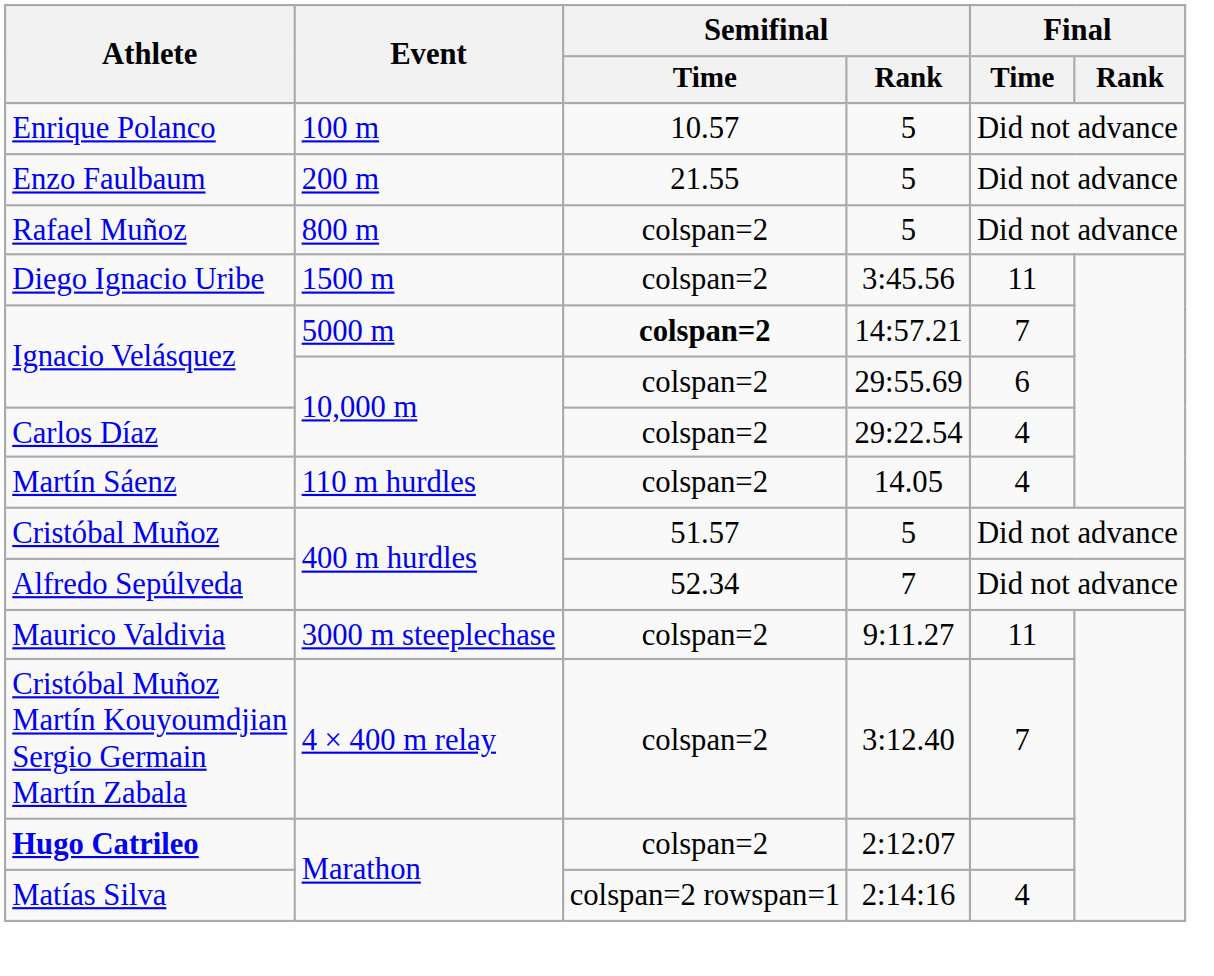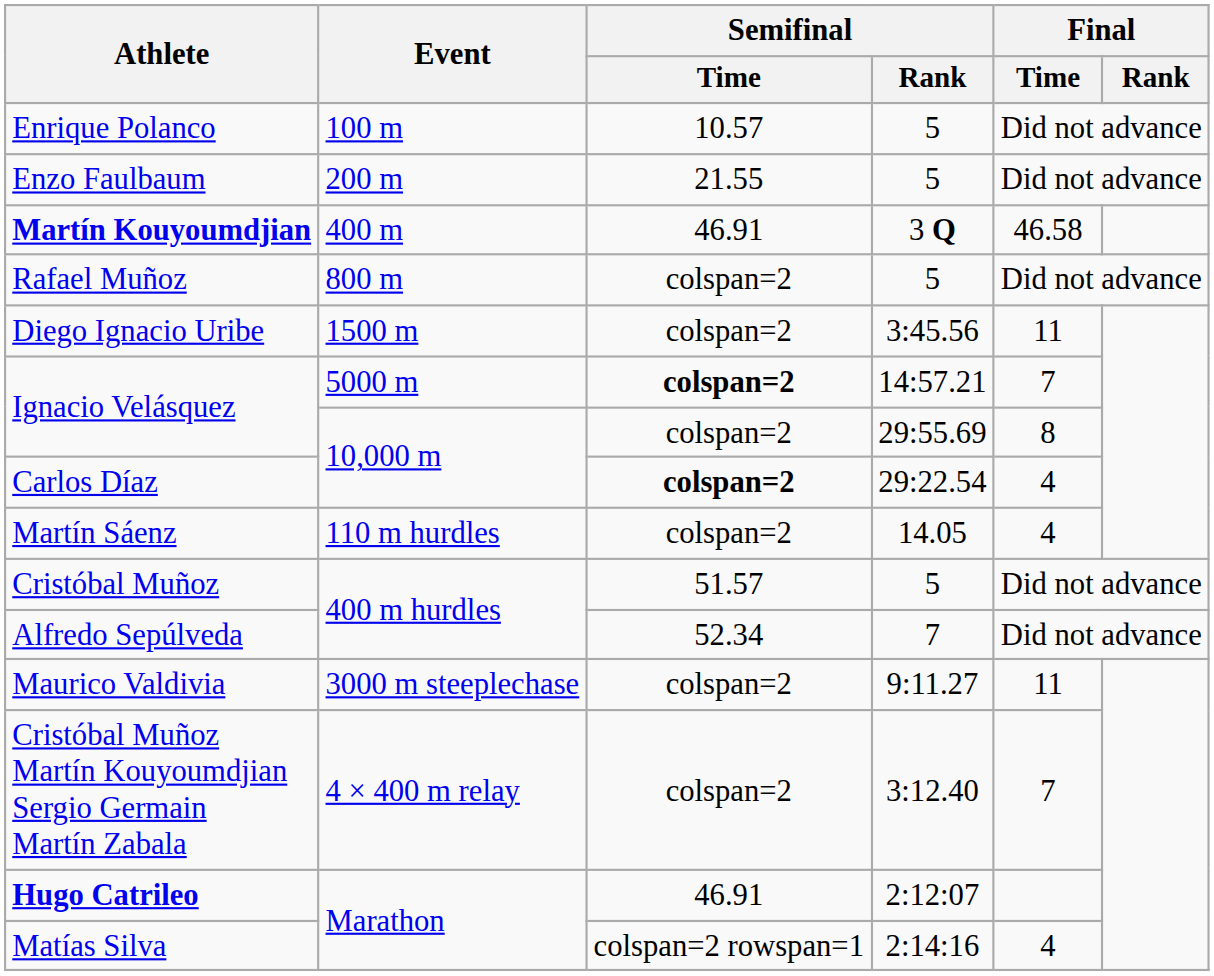+ row: (162, 229)
(1022, 381) 6 -> (1048, 432) 8
(705, 432) normal -> (729, 482) bold
(705, 844) colspan=2 -> (729, 894) 46.91
